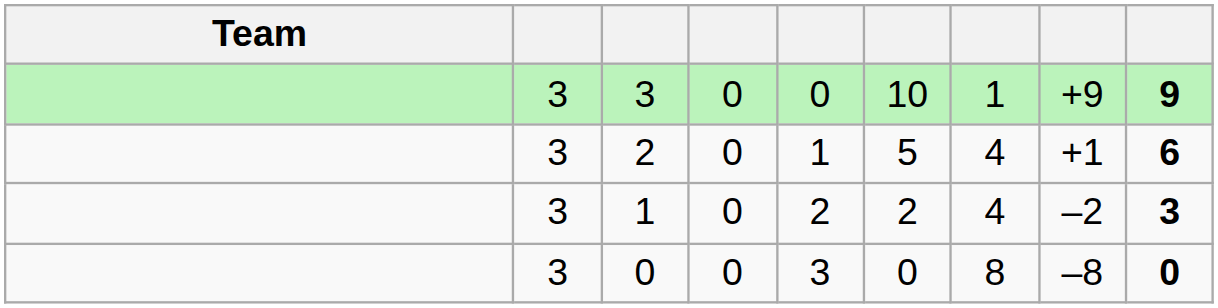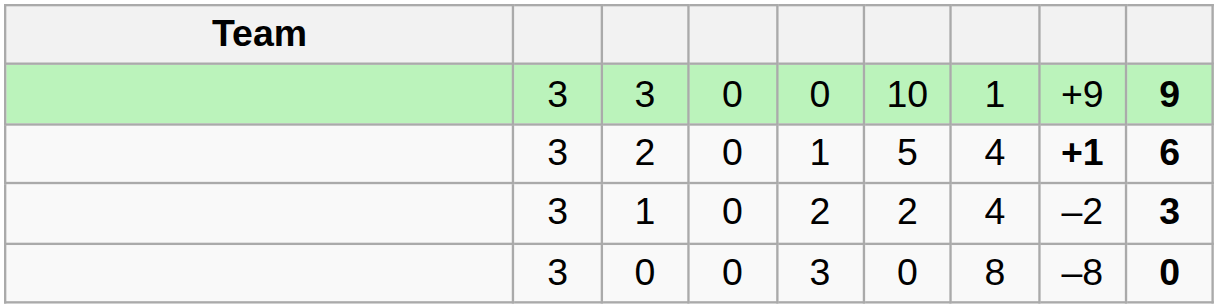(1082, 152) normal -> (1082, 152) bold
